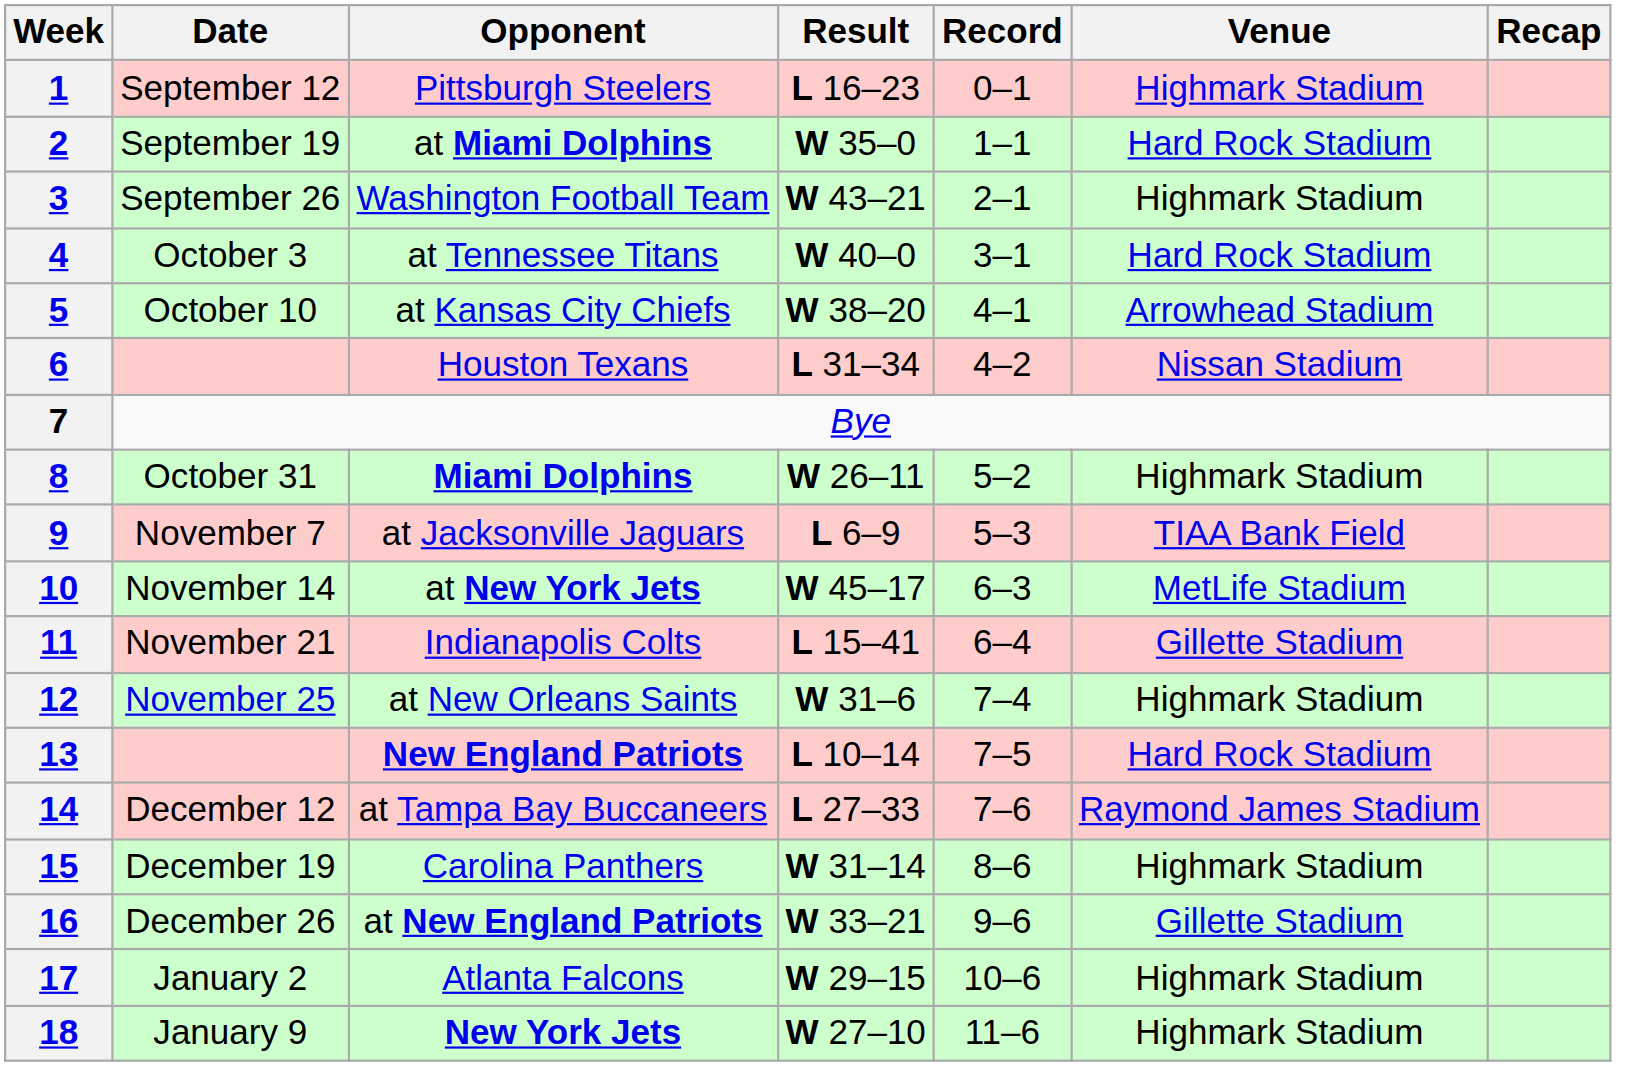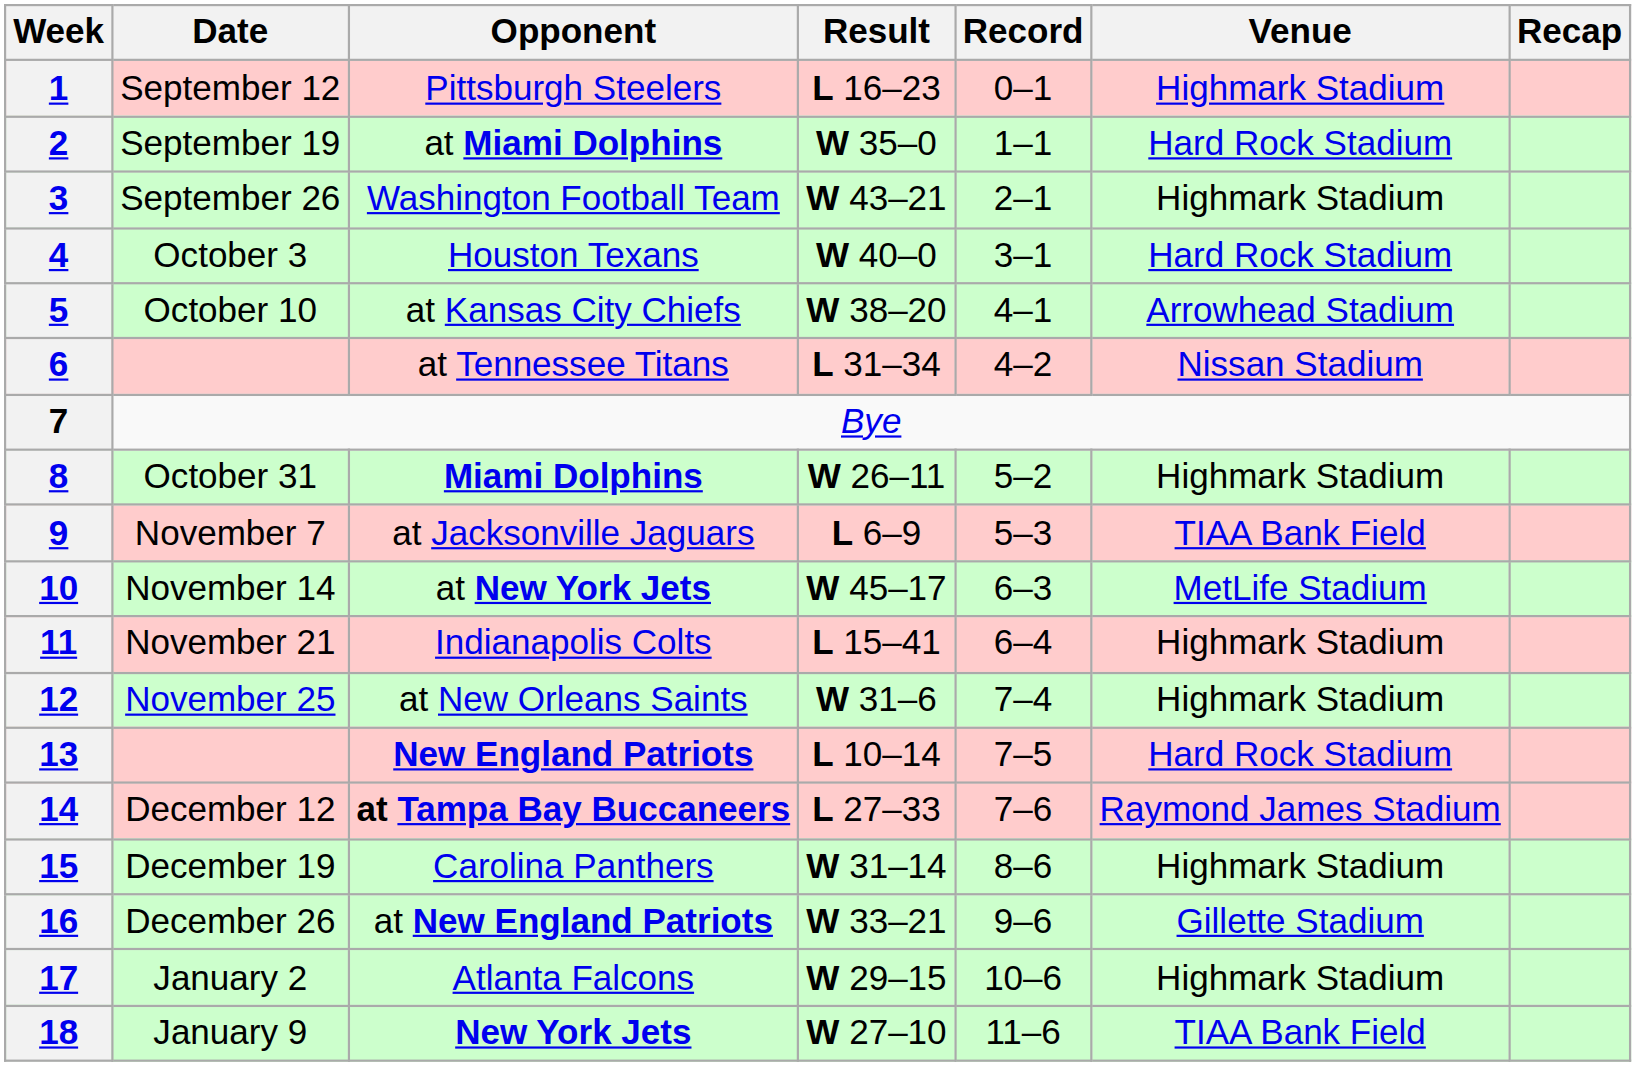(563, 254) at Tennessee Titans -> (573, 254) Houston Texans
(563, 365) Houston Texans -> (573, 365) at Tennessee Titans
(1279, 643) Gillette Stadium -> (1300, 643) Highmark Stadium
(563, 810) normal -> (573, 810) bold
(1279, 1032) Highmark Stadium -> (1300, 1032) TIAA Bank Field
